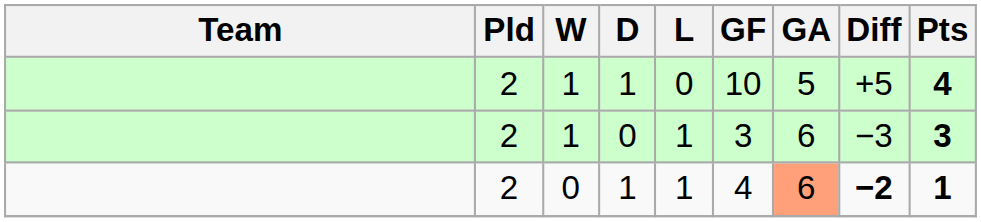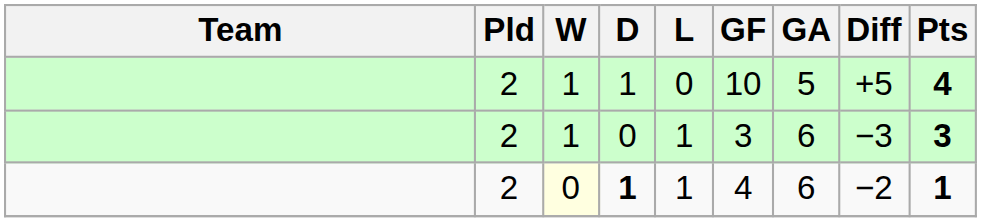(571, 188) no background -> (571, 188) lightyellow background
(627, 188) normal -> (627, 188) bold
(806, 188) lightsalmon background -> (806, 188) no background
(874, 188) bold -> (874, 188) normal
